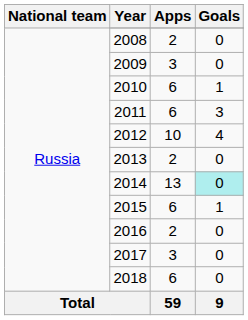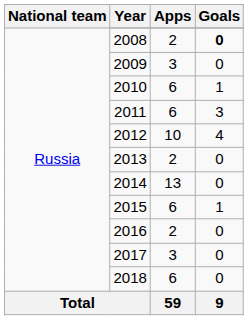(219, 40) normal -> (219, 40) bold
(219, 183) paleturquoise background -> (219, 183) no background
